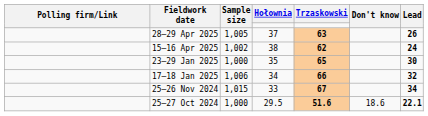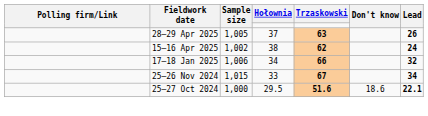- row: (185, 62)
